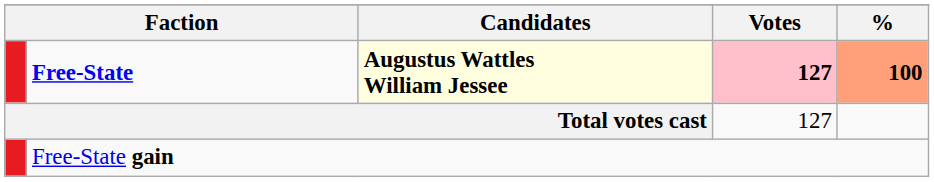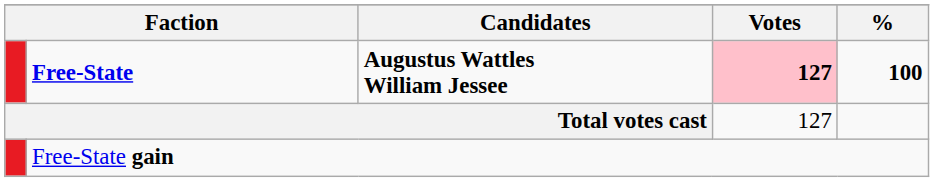(449, 71) lightyellow background -> (449, 71) no background
(905, 71) lightsalmon background -> (905, 71) no background
